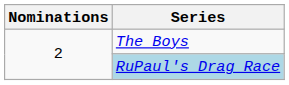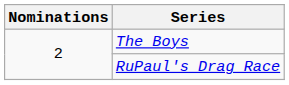(198, 67) lightblue background -> (198, 67) no background
